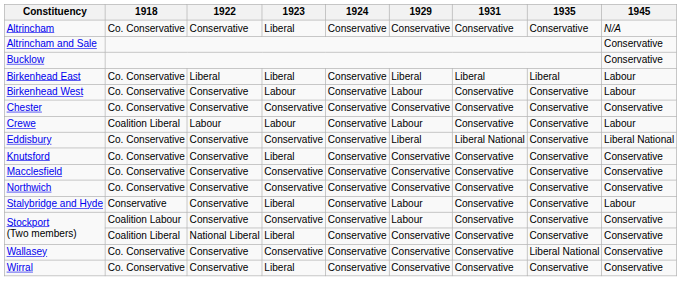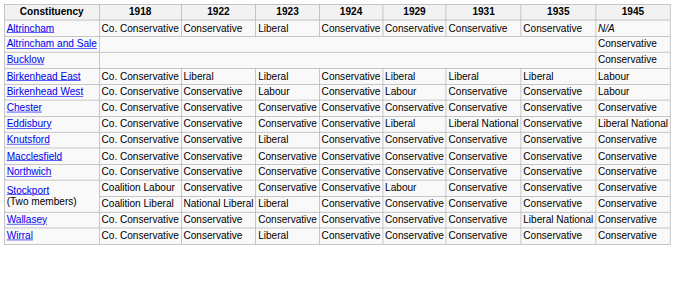- row: (21, 124)
- row: (55, 204)
